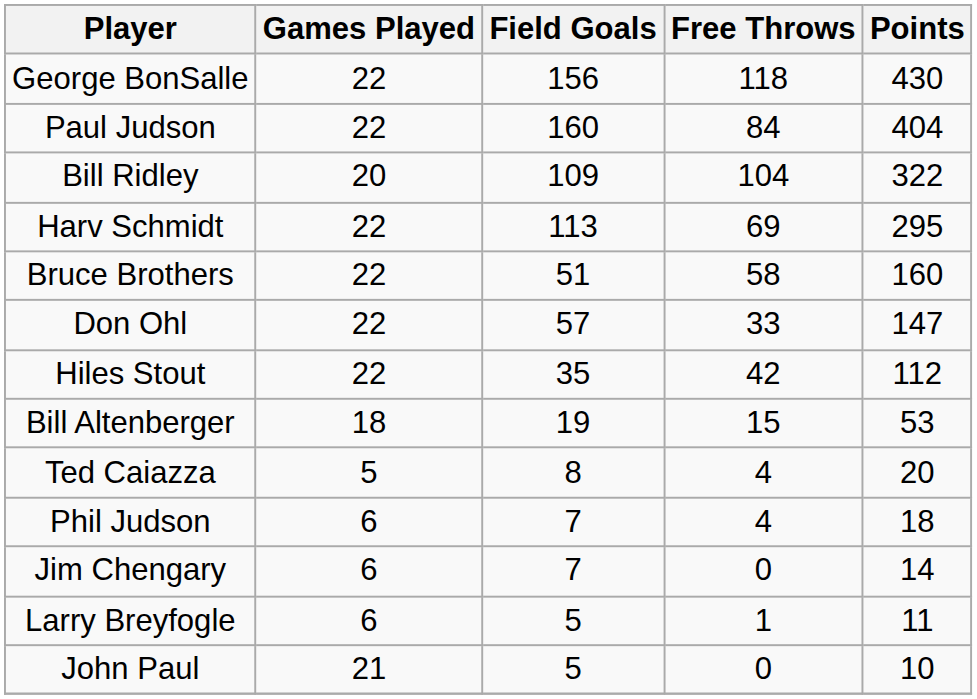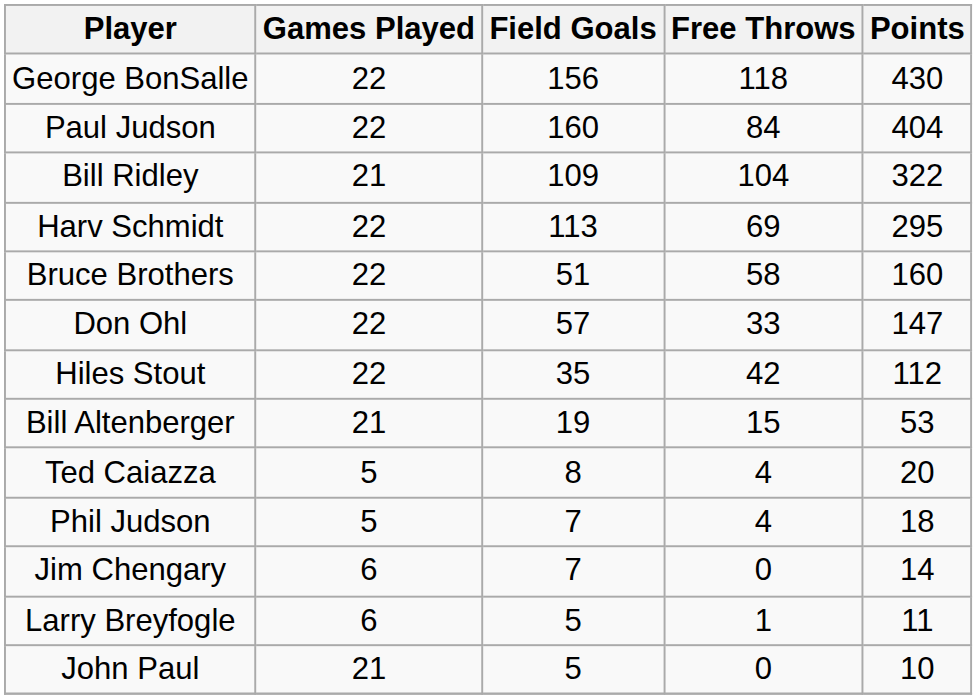(369, 176) 20 -> (369, 176) 21
(369, 422) 18 -> (369, 422) 21
(369, 521) 6 -> (369, 521) 5
